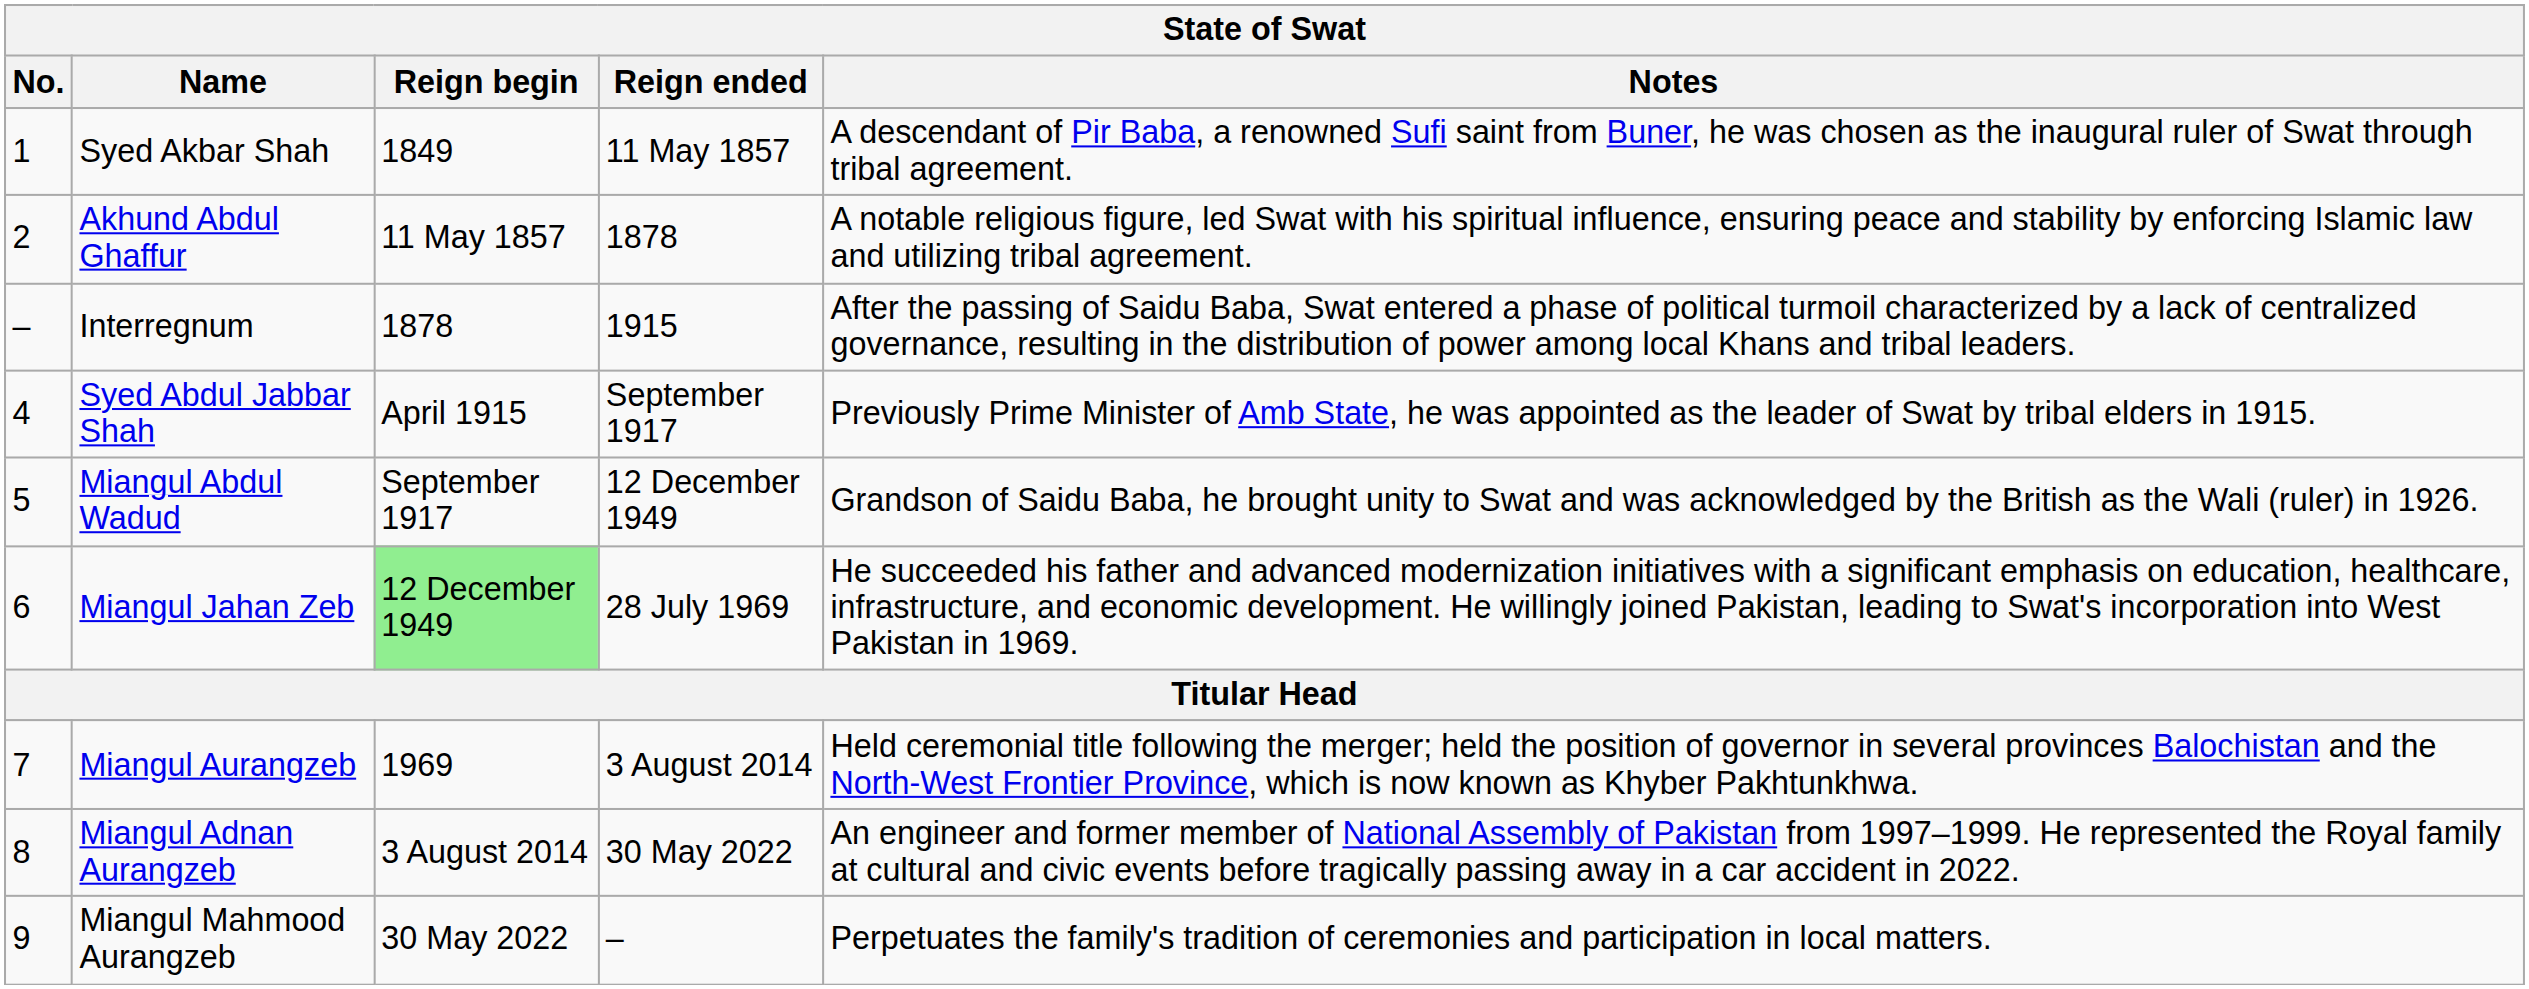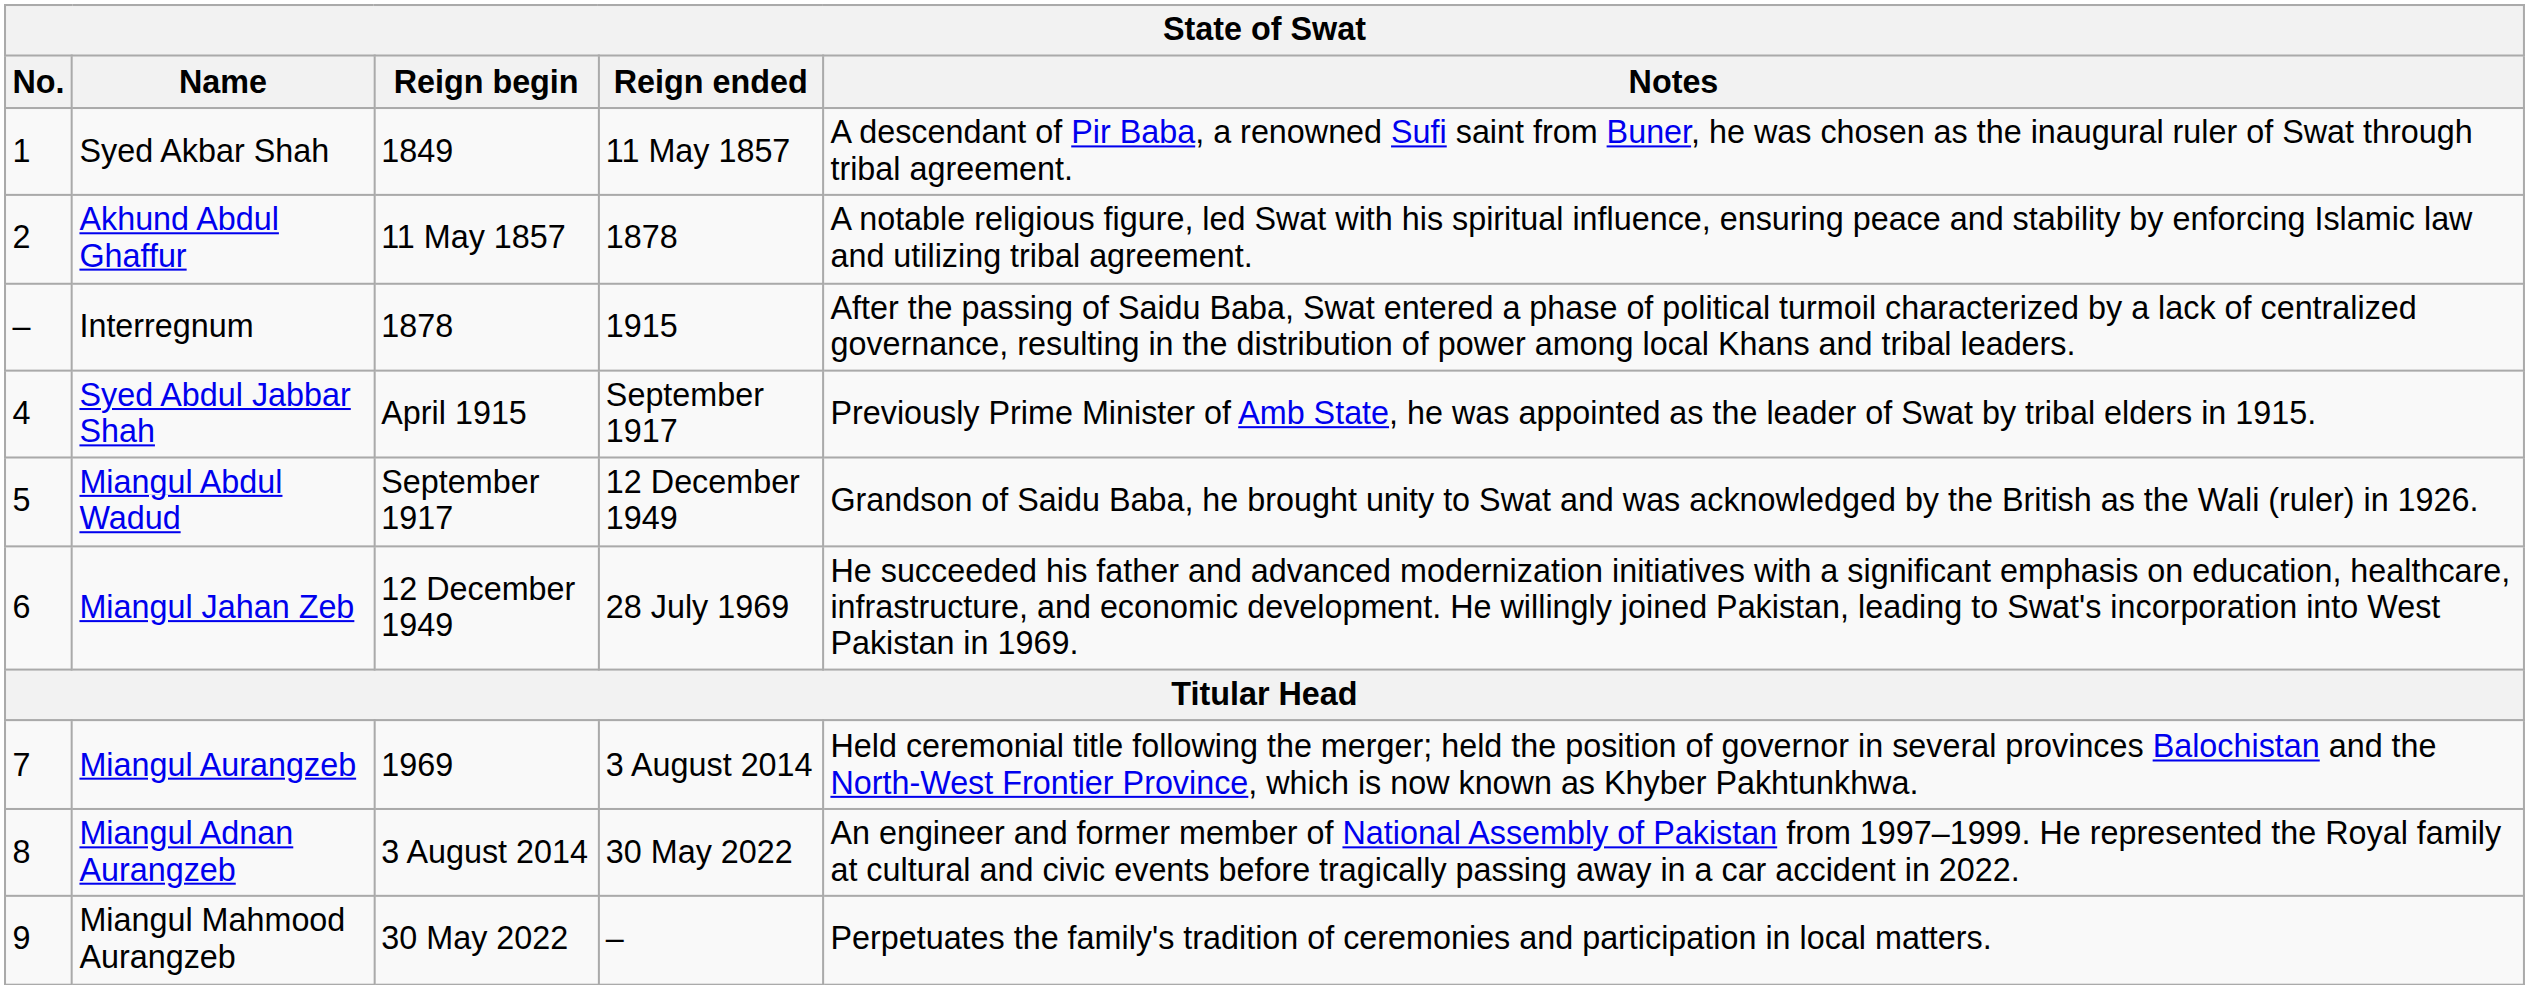(478, 607) lightgreen background -> (478, 607) no background
